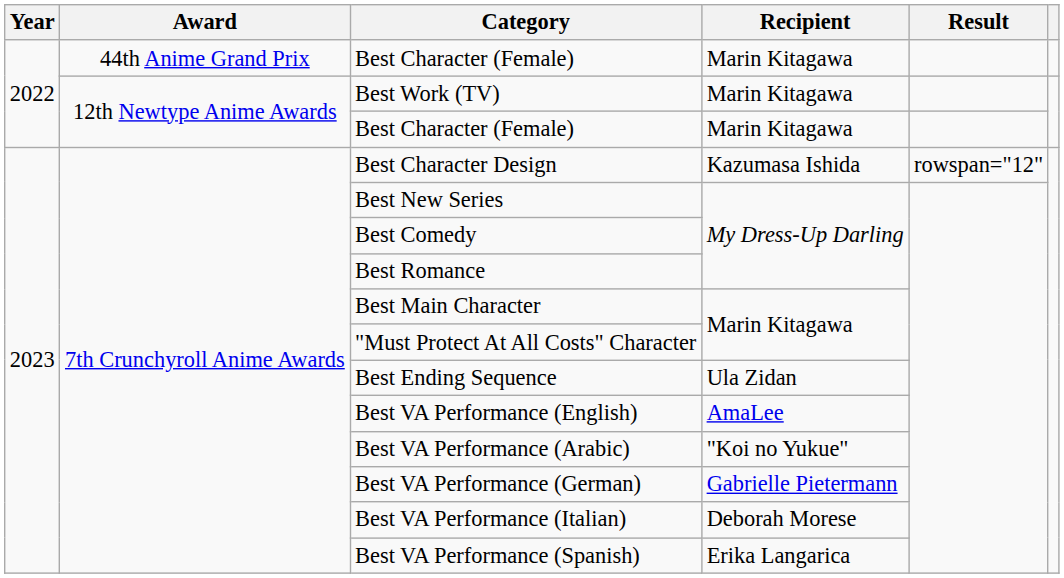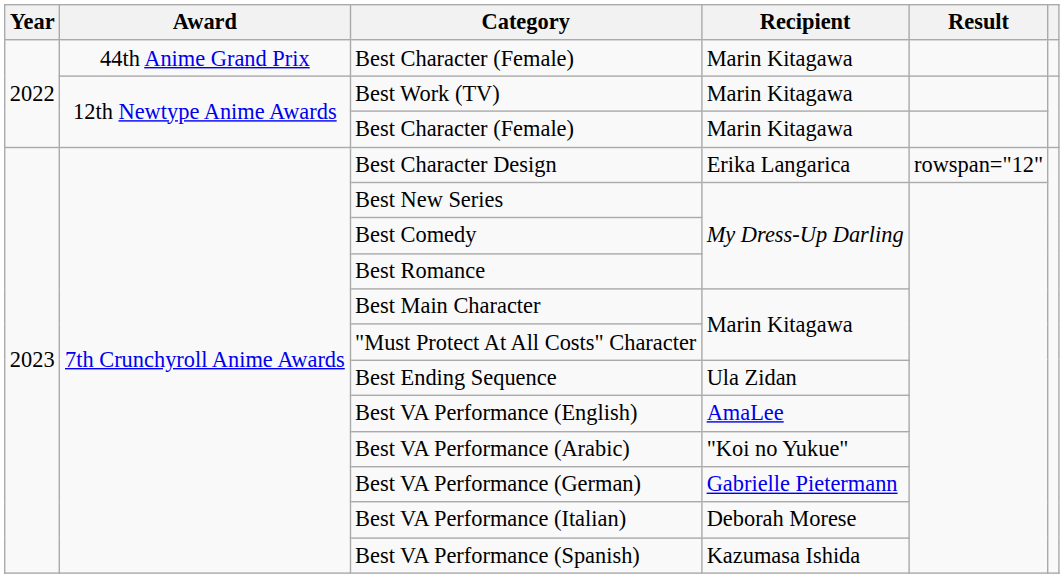(783, 164) Kazumasa Ishida -> (778, 164) Erika Langarica
(778, 555) Erika Langarica -> (783, 555) Kazumasa Ishida
